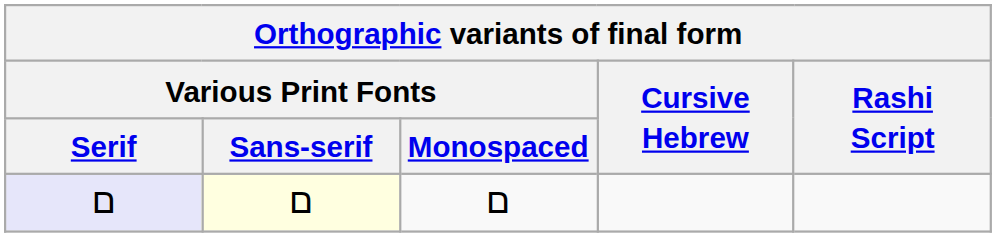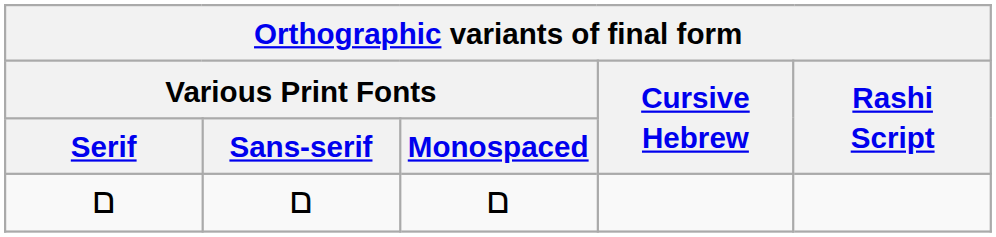(104, 201) lavender background -> (104, 201) no background
(301, 201) lightyellow background -> (301, 201) no background
